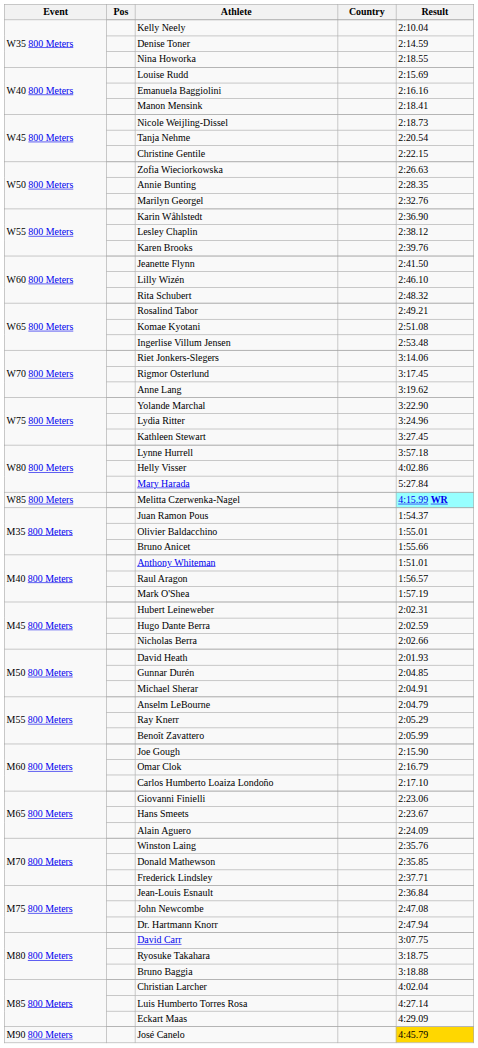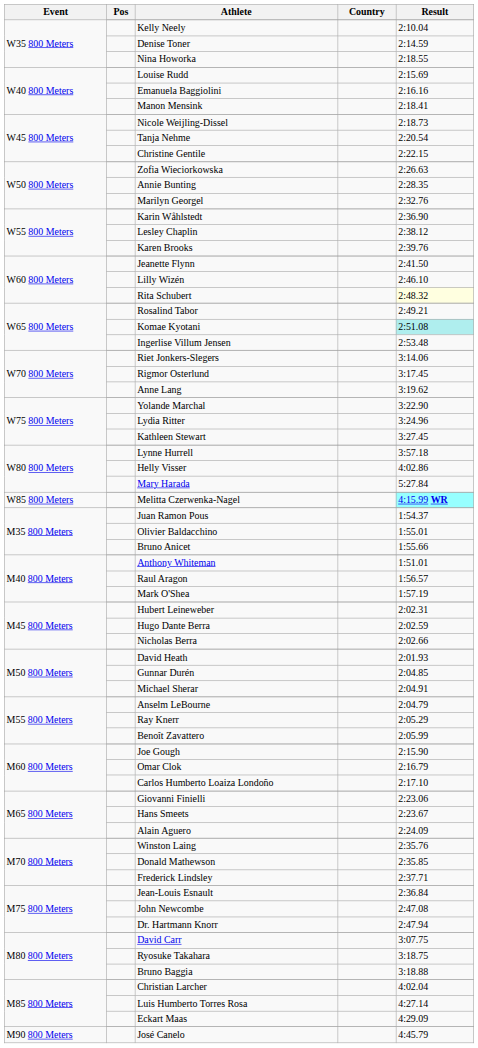(413, 295) no background -> (413, 295) lightyellow background
(413, 327) no background -> (413, 327) paleturquoise background
(413, 1034) gold background -> (413, 1034) no background
